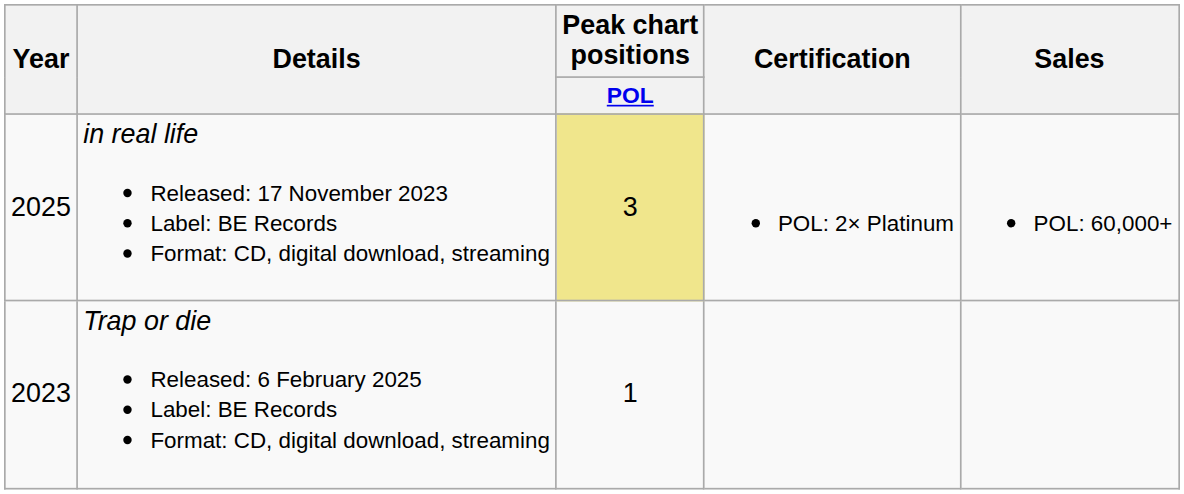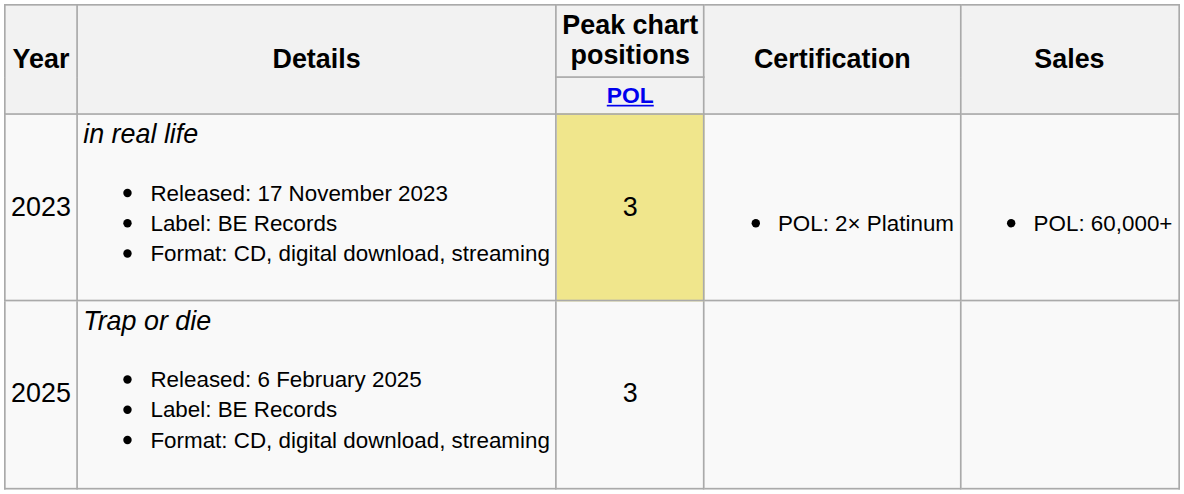(41, 206) 2025 -> (41, 206) 2023
(41, 394) 2023 -> (41, 394) 2025
(630, 394) 1 -> (630, 394) 3
